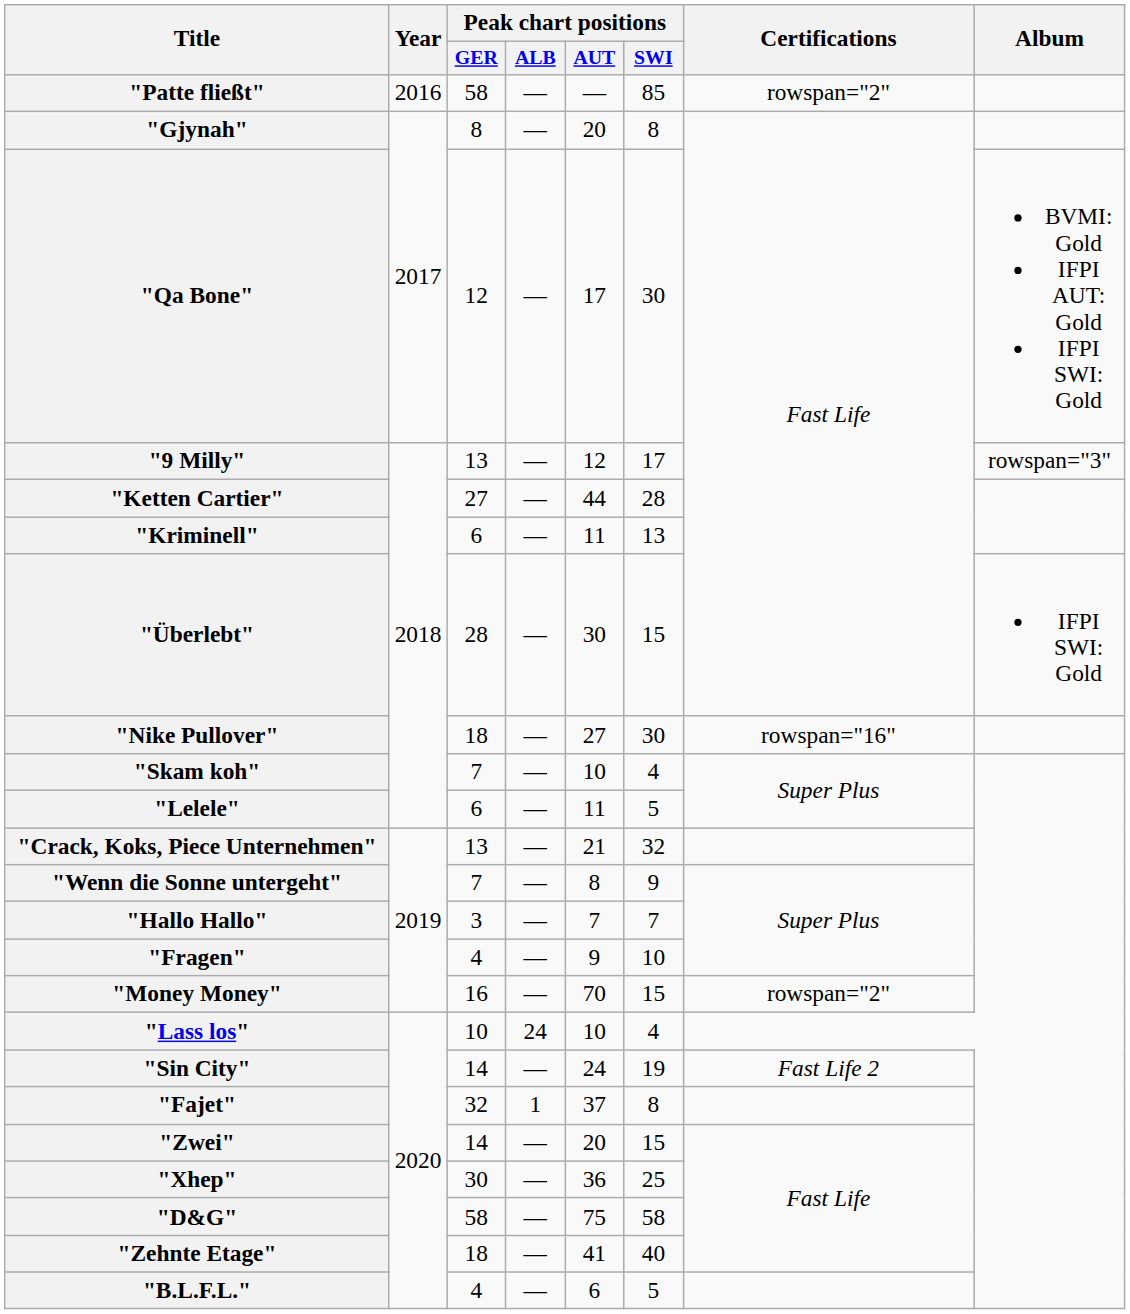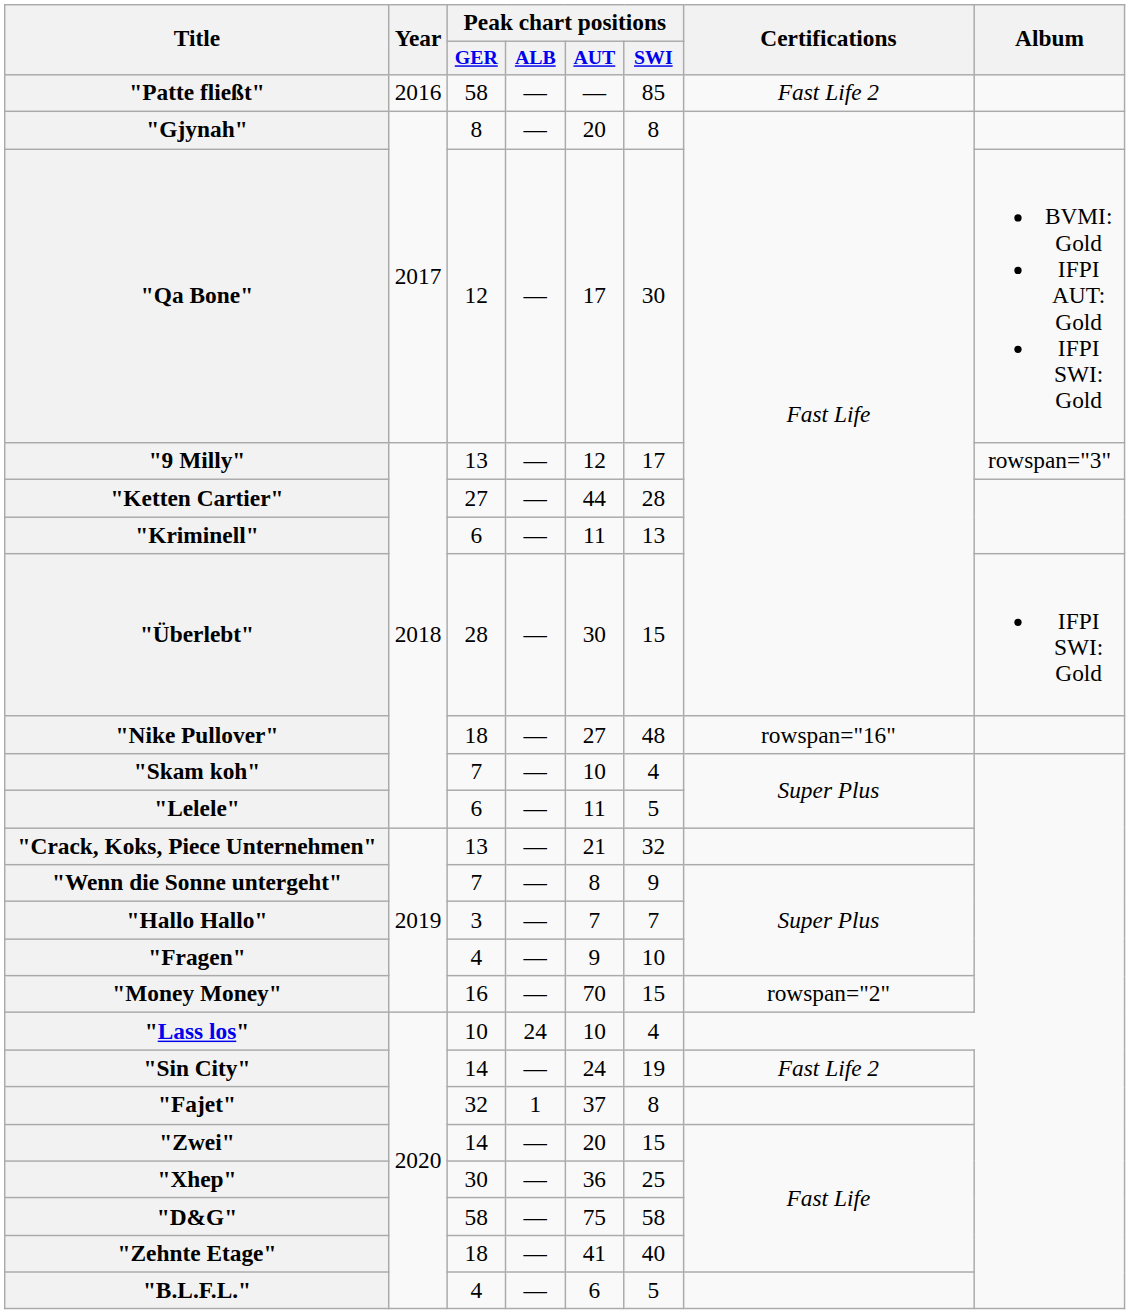(828, 92) rowspan="2" -> (828, 92) Fast Life 2
(653, 734) 30 -> (653, 734) 48
